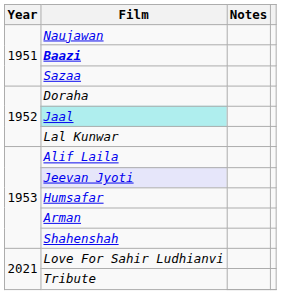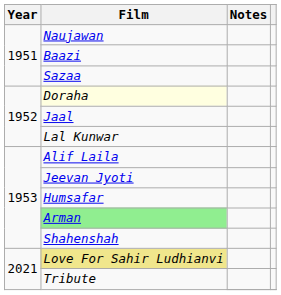(62, 55) bold -> (62, 55) normal
(66, 96) no background -> (66, 96) lightyellow background
(58, 116) paleturquoise background -> (58, 116) no background
(89, 177) lavender background -> (89, 177) no background
(62, 218) no background -> (62, 218) lightgreen background
(134, 259) no background -> (134, 259) khaki background
